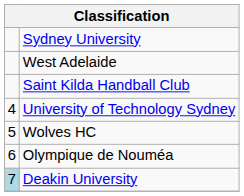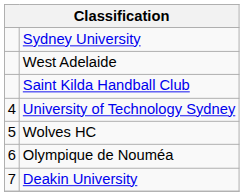(12, 179) lightblue background -> (12, 179) no background
